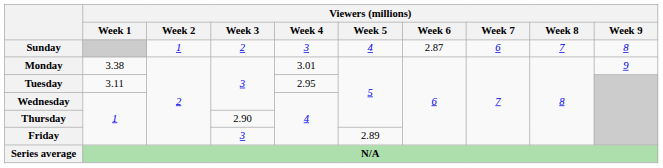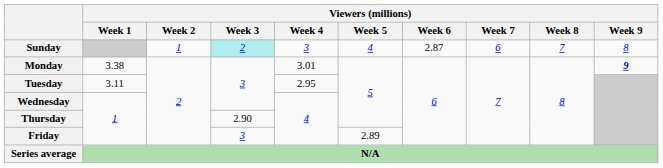(242, 48) no background -> (242, 48) paleturquoise background
(626, 66) normal -> (626, 66) bold
